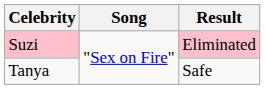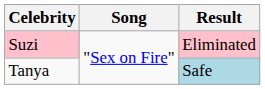(197, 71) no background -> (197, 71) lightblue background
